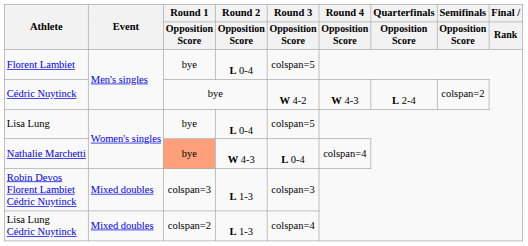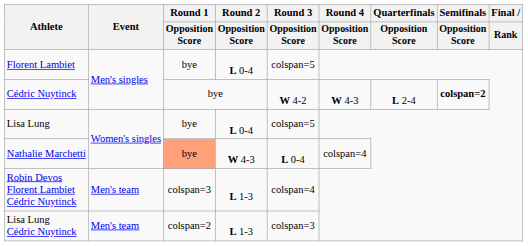(463, 94) normal -> (463, 94) bold
(122, 190) Mixed doubles -> (115, 190) Men's team
(293, 190) colspan=3 -> (293, 190) colspan=4
(122, 226) Mixed doubles -> (115, 226) Men's team
(293, 226) colspan=4 -> (293, 226) colspan=3
